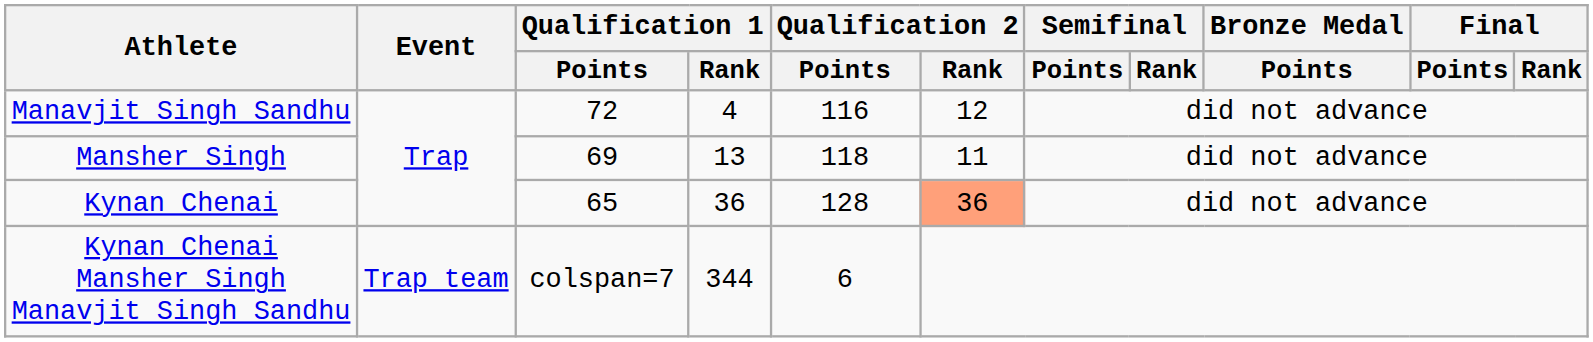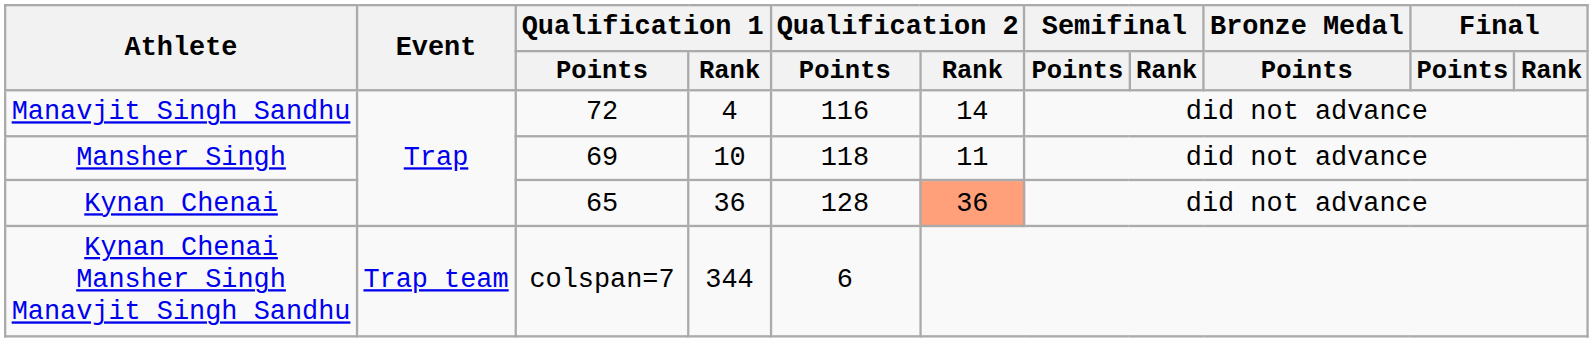(972, 113) 12 -> (972, 113) 14
(730, 158) 13 -> (730, 158) 10
